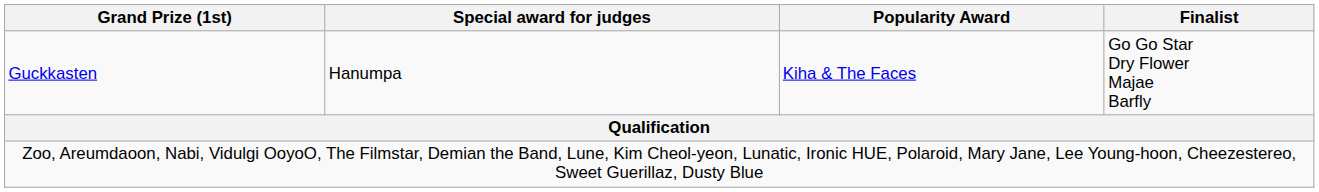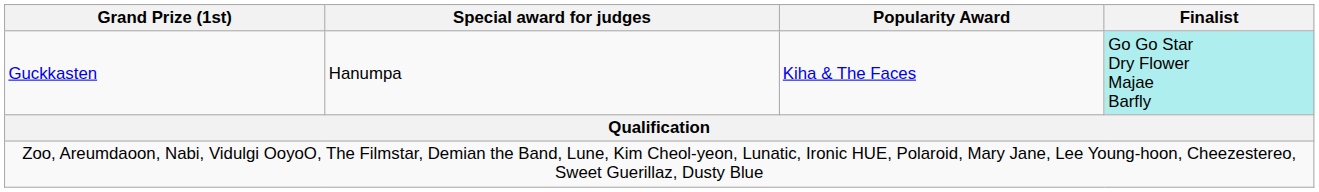(1151, 72) no background -> (1151, 72) paleturquoise background
